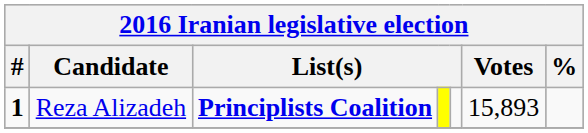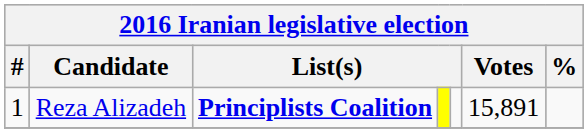(17, 107) bold -> (17, 107) normal
(504, 107) 15,893 -> (504, 107) 15,891
